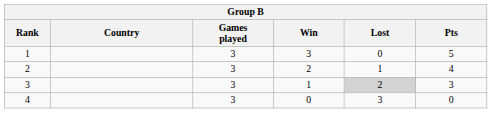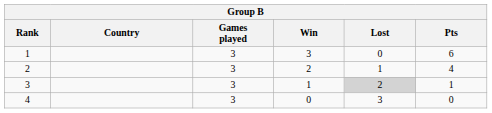(451, 54) 5 -> (451, 54) 6
(451, 85) 3 -> (451, 85) 1
